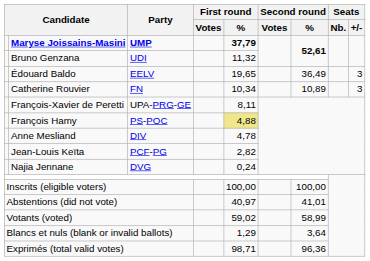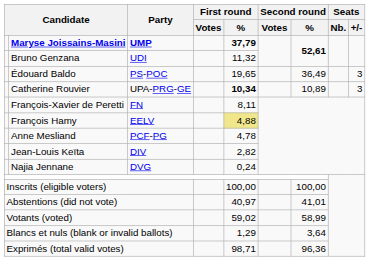(142, 74) EELV -> (149, 74) PS-POC
(137, 89) FN -> (161, 89) UPA-PRG-GE
(244, 89) normal -> (244, 89) bold
(161, 105) UPA-PRG-GE -> (137, 105) FN
(149, 120) PS-POC -> (142, 120) EELV
(138, 136) DIV -> (148, 136) PCF-PG
(148, 151) PCF-PG -> (138, 151) DIV
